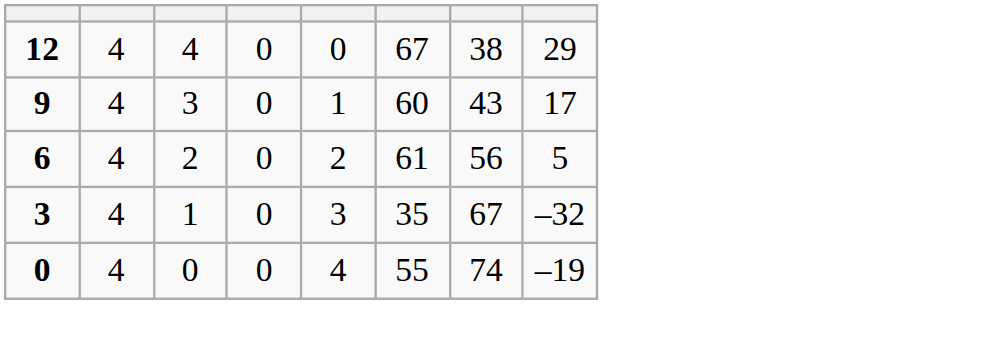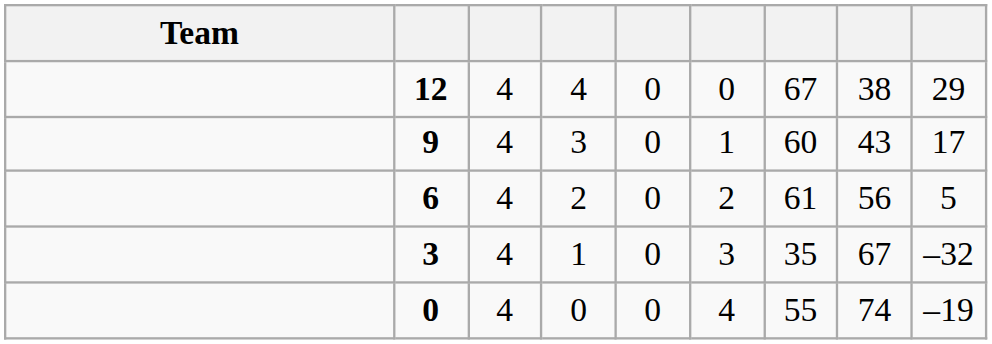+ column: (199, 32)
